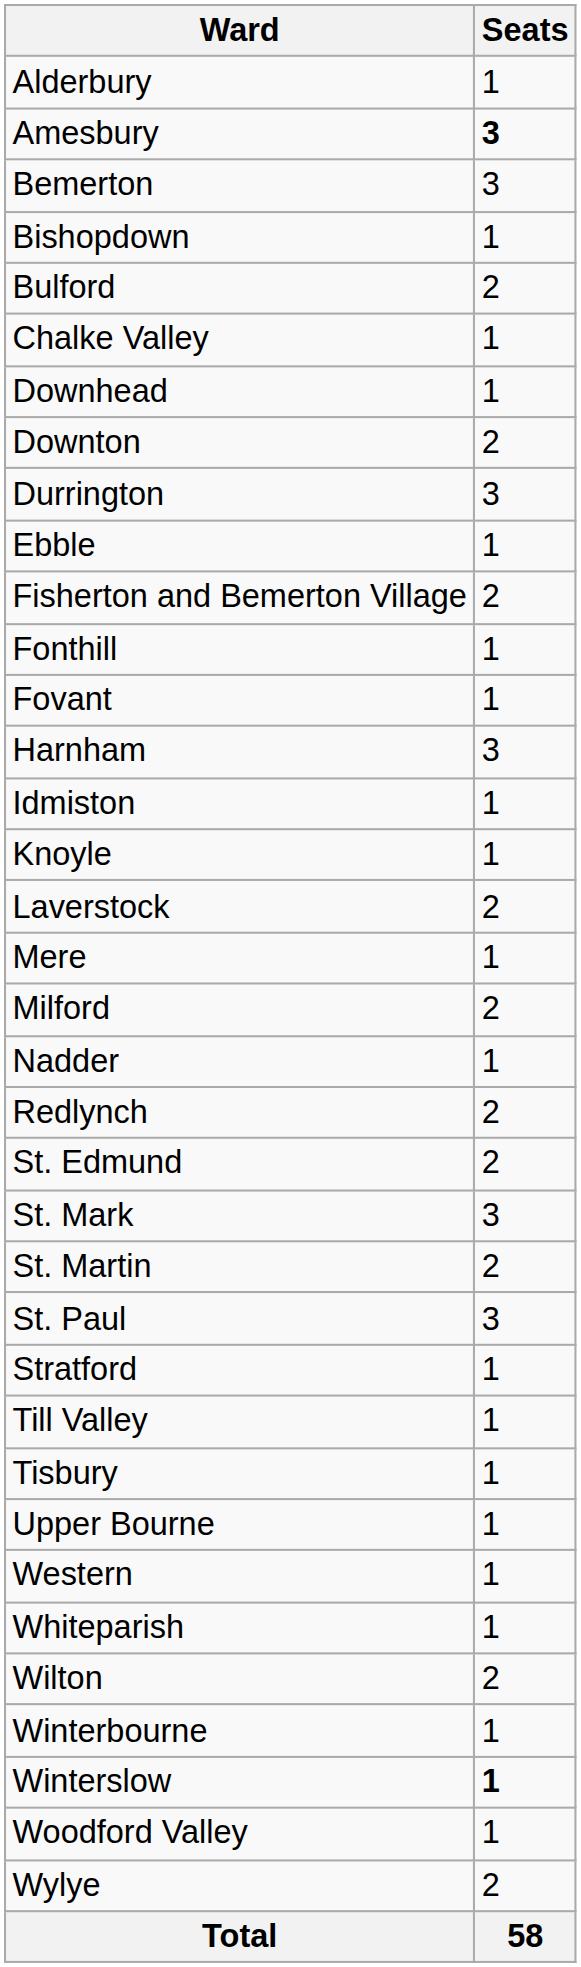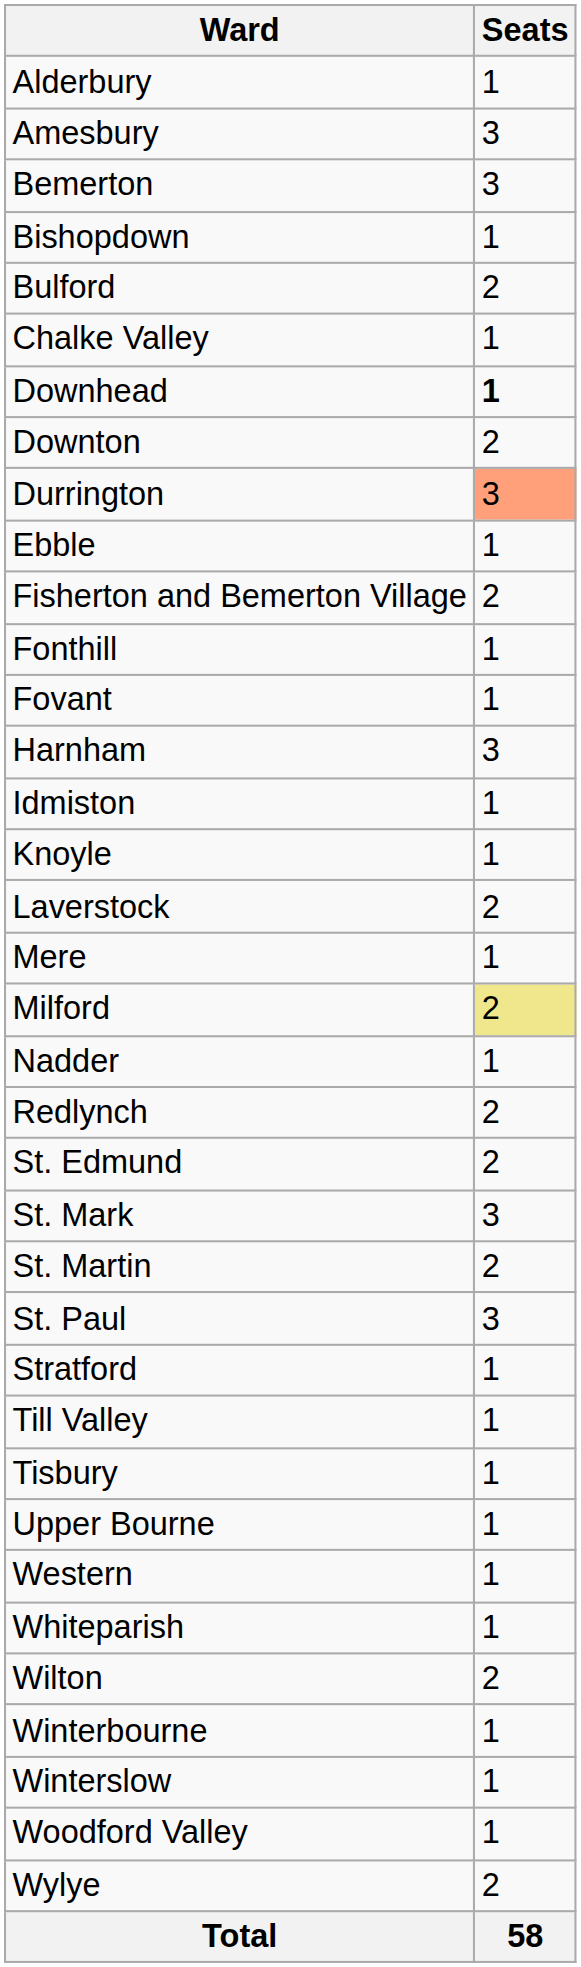(491, 133) bold -> (491, 133) normal
(491, 390) normal -> (491, 390) bold
(491, 493) no background -> (491, 493) lightsalmon background
(491, 1008) no background -> (491, 1008) khaki background
(491, 1781) bold -> (491, 1781) normal
